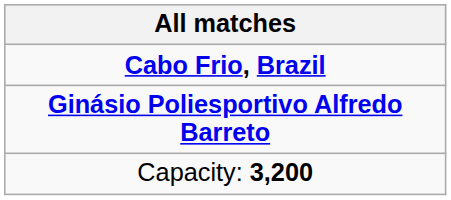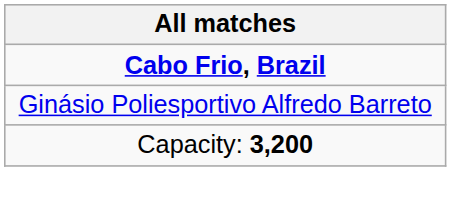(225, 118) bold -> (225, 104) normal
